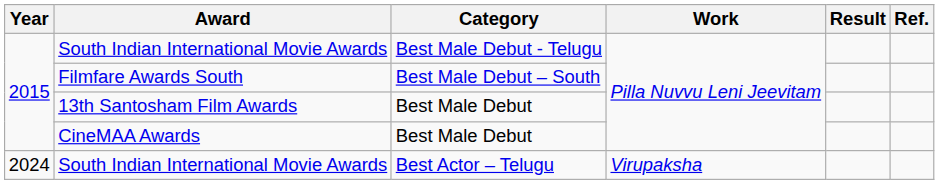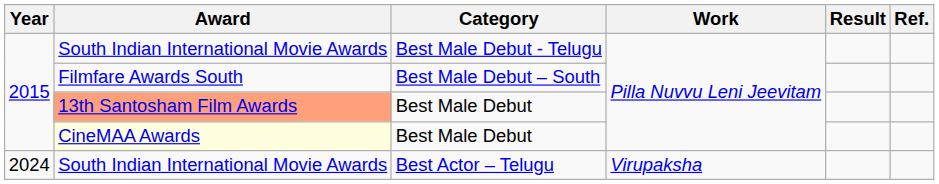(178, 106) no background -> (178, 106) lightsalmon background
(129, 135) no background -> (129, 135) lightyellow background
